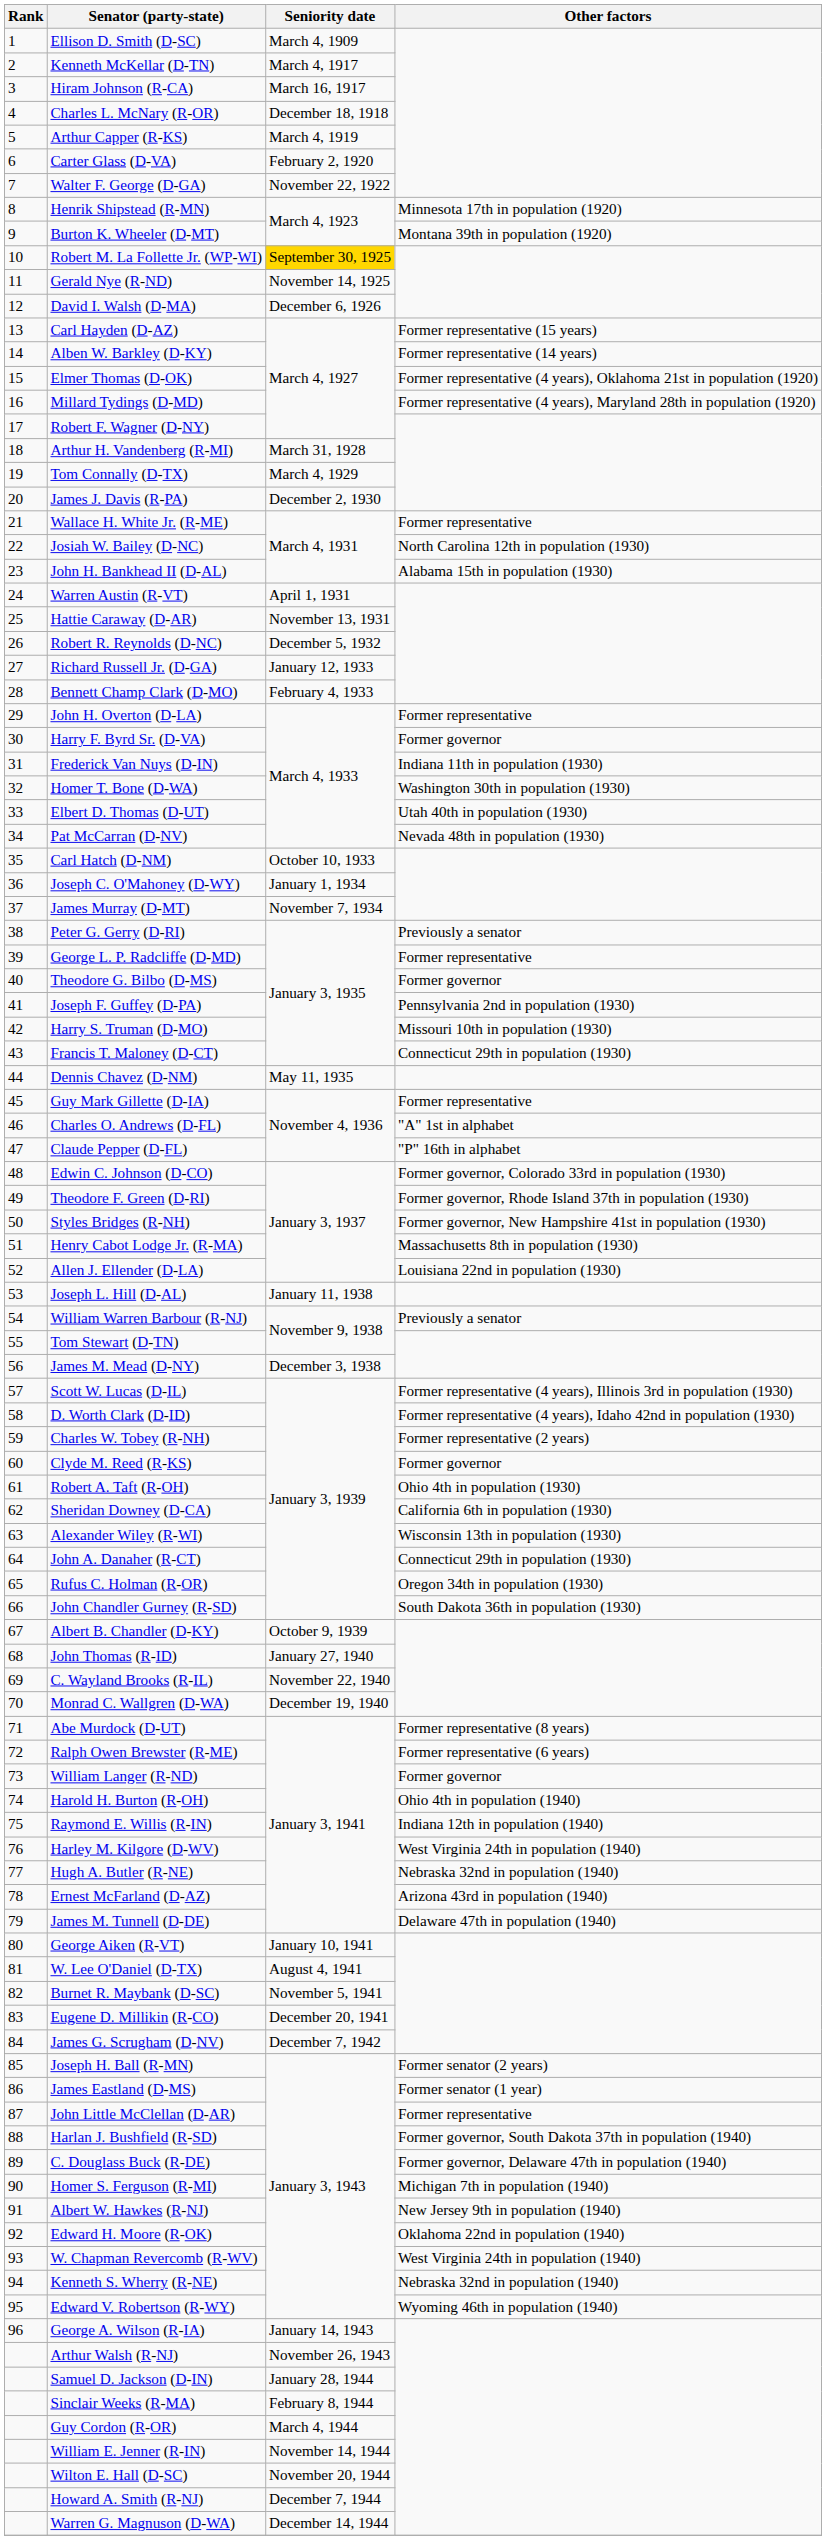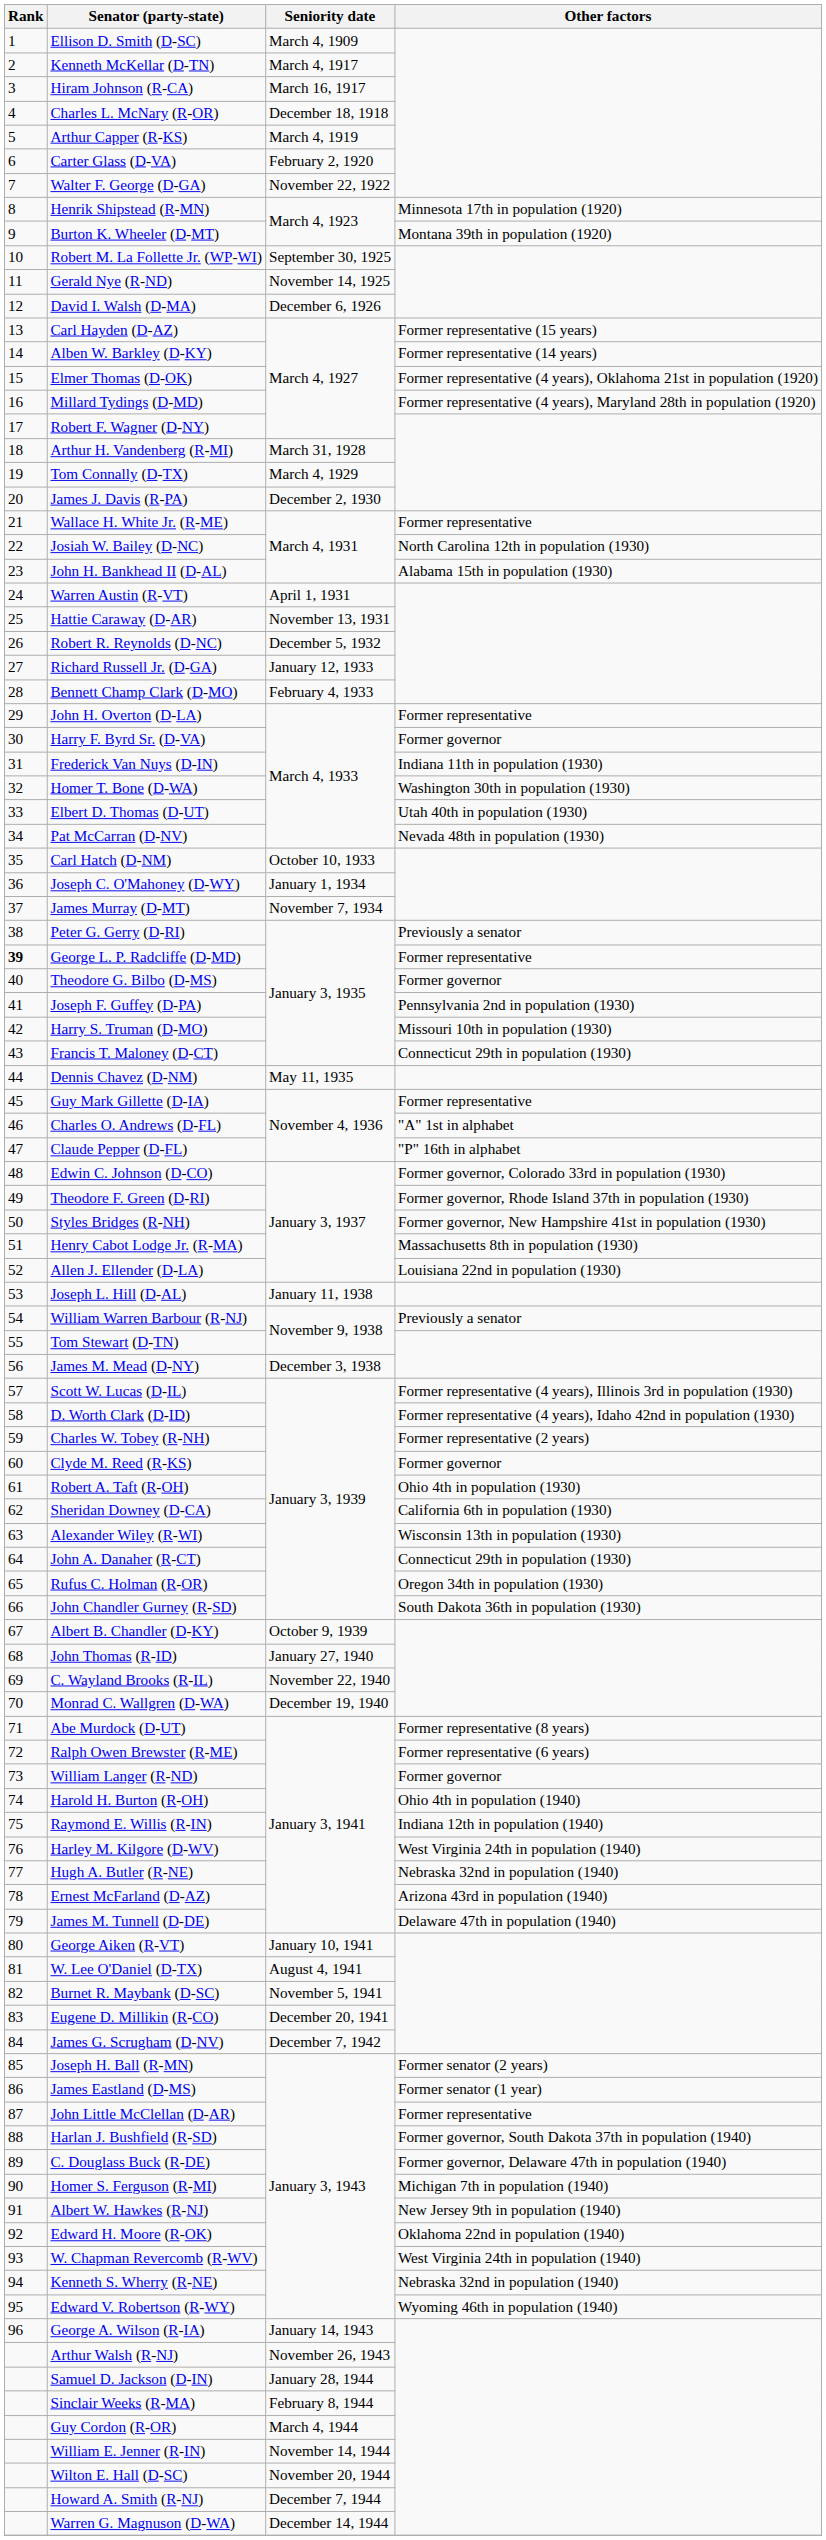(330, 257) gold background -> (330, 257) no background
(16, 956) normal -> (16, 956) bold
